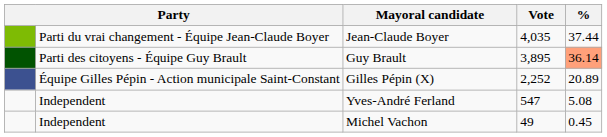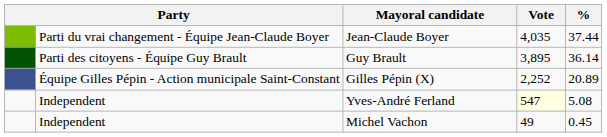(583, 57) lightsalmon background -> (583, 57) no background
(530, 100) no background -> (530, 100) lightyellow background
